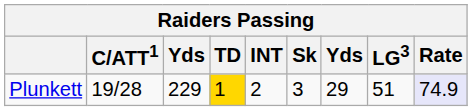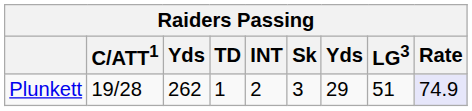(185, 89) 229 -> (185, 89) 262
(220, 89) gold background -> (220, 89) no background
